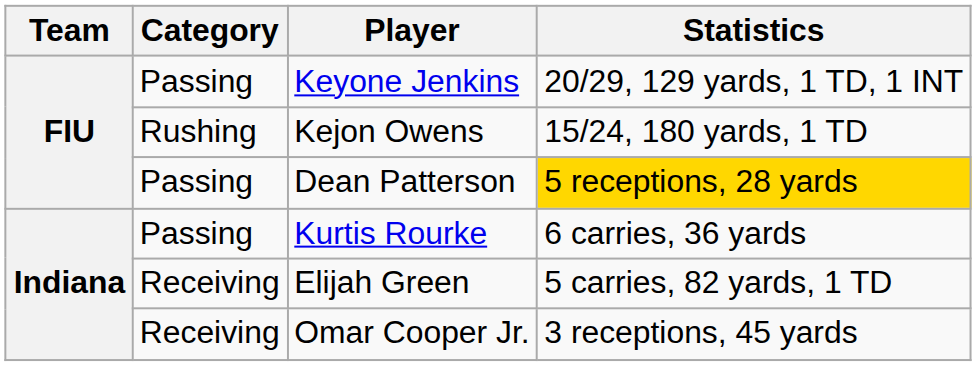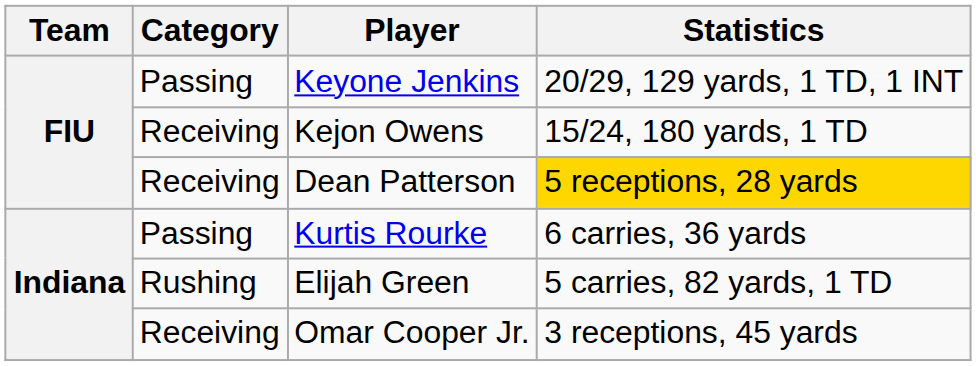(198, 131) Rushing -> (210, 131) Receiving
(196, 182) Passing -> (210, 182) Receiving
(210, 283) Receiving -> (198, 283) Rushing
